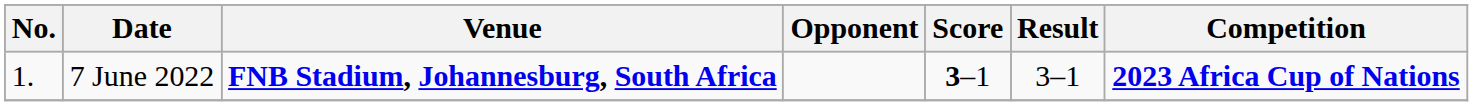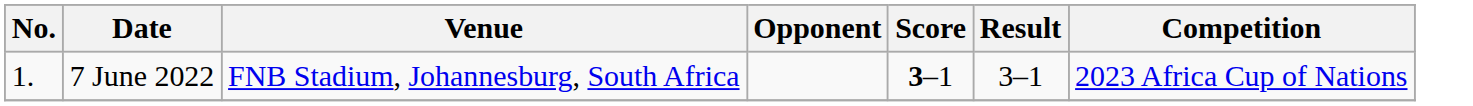(502, 75) bold -> (484, 75) normal
(1286, 75) bold -> (1241, 75) normal
